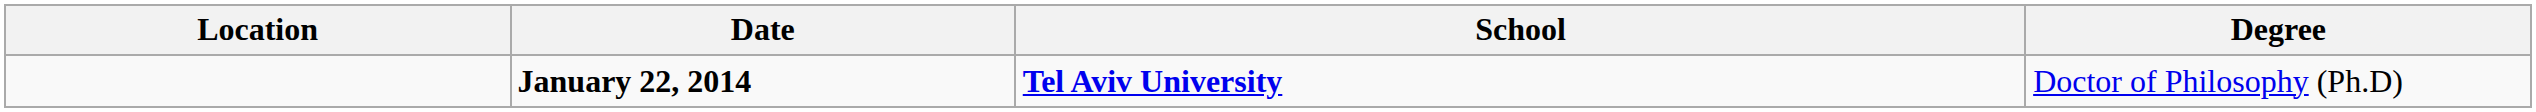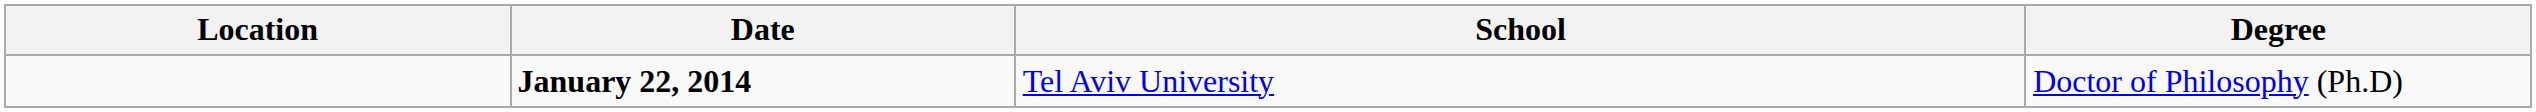(1153, 80) bold -> (1148, 80) normal
